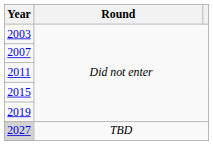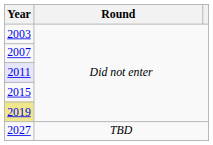(19, 73) no background -> (19, 73) lavender background
(19, 112) no background -> (19, 112) khaki background
(19, 131) lightgrey background -> (19, 131) no background
